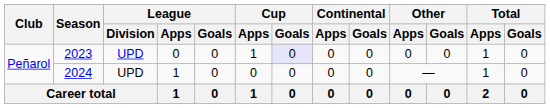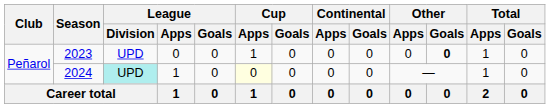(292, 53) lavender background -> (292, 53) no background
(447, 53) normal -> (447, 53) bold
(130, 73) no background -> (130, 73) paleturquoise background
(253, 73) no background -> (253, 73) lightyellow background
